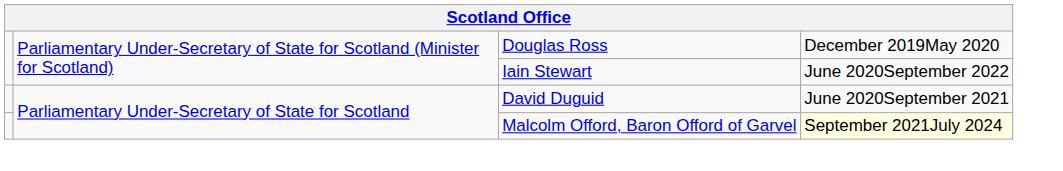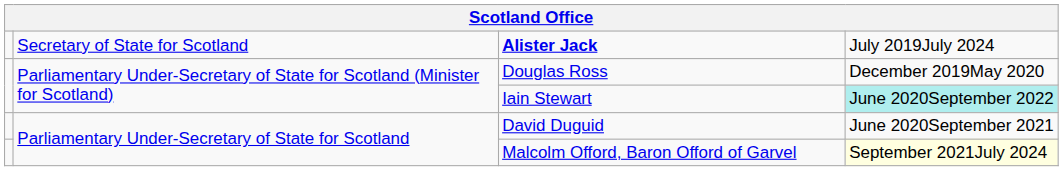+ row: (550, 44)
(907, 71) no background -> (951, 98) paleturquoise background
